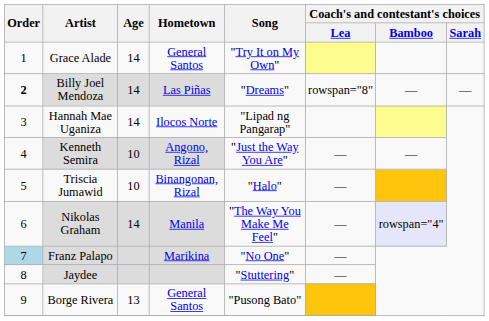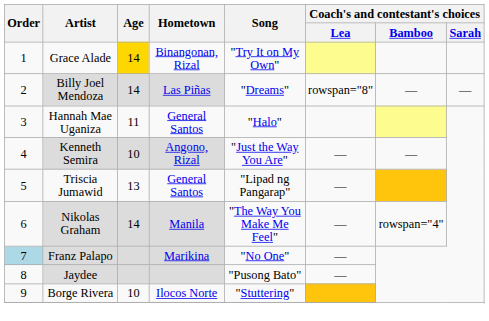(133, 58) no background -> (133, 58) gold background
(187, 58) General Santos -> (187, 58) Binangonan, Rizal
(24, 90) bold -> (24, 90) normal
(133, 122) 14 -> (133, 122) 11
(187, 122) Ilocos Norte -> (187, 122) General Santos
(265, 122) "Lipad ng Pangarap" -> (265, 122) "Halo"
(133, 185) 10 -> (133, 185) 13
(187, 185) Binangonan, Rizal -> (187, 185) General Santos
(265, 185) "Halo" -> (265, 185) "Lipad ng Pangarap"
(411, 224) lavender background -> (411, 224) no background
(265, 274) "Stuttering" -> (265, 274) "Pusong Bato"
(133, 300) 13 -> (133, 293) 10
(187, 300) General Santos -> (187, 293) Ilocos Norte
(265, 300) "Pusong Bato" -> (265, 293) "Stuttering"
